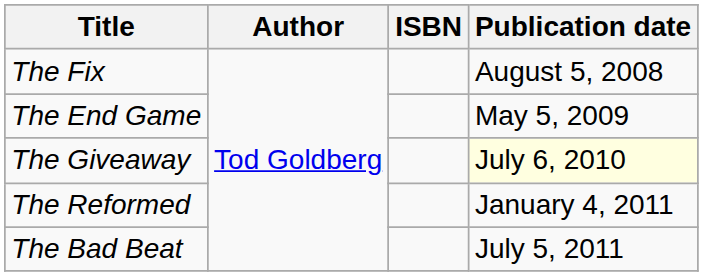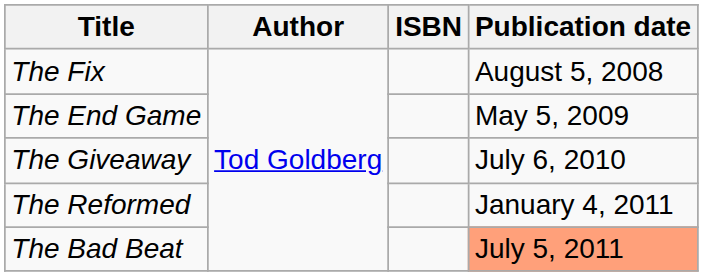(550, 159) lightyellow background -> (550, 159) no background
(549, 248) no background -> (549, 248) lightsalmon background
